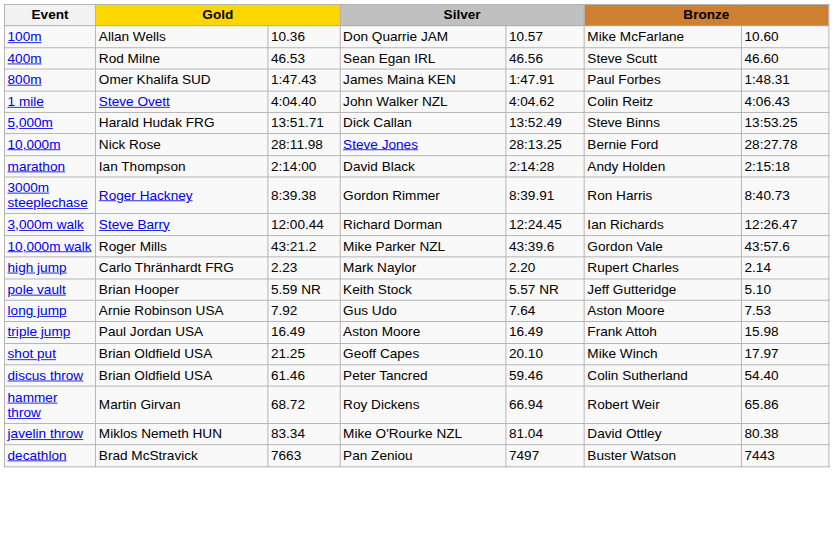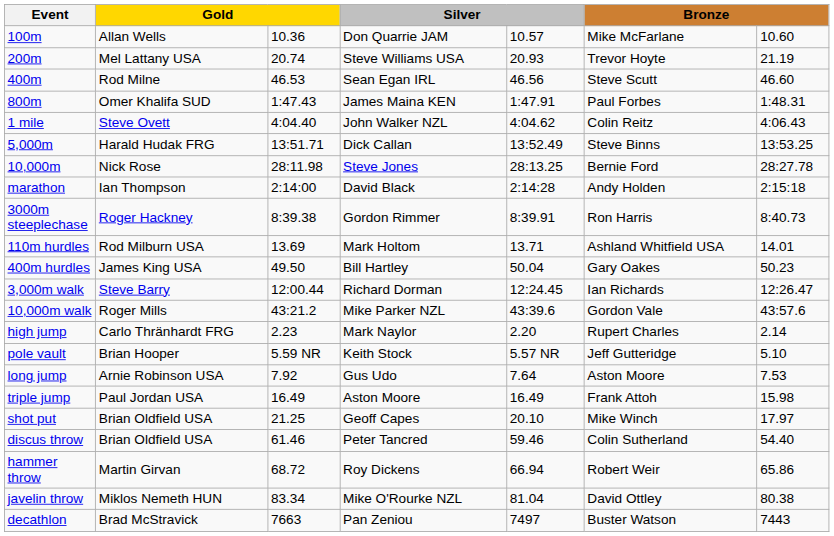+ row: (25, 58)
+ row: (48, 246)
+ row: (49, 267)
